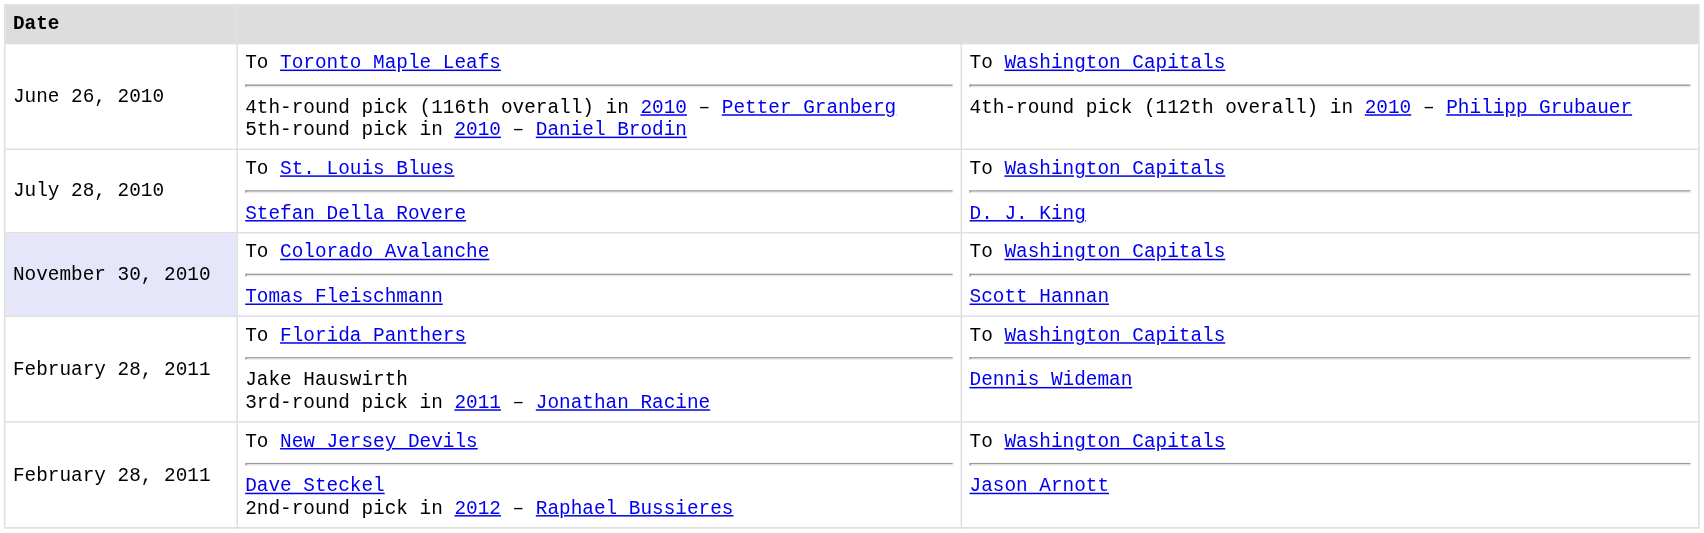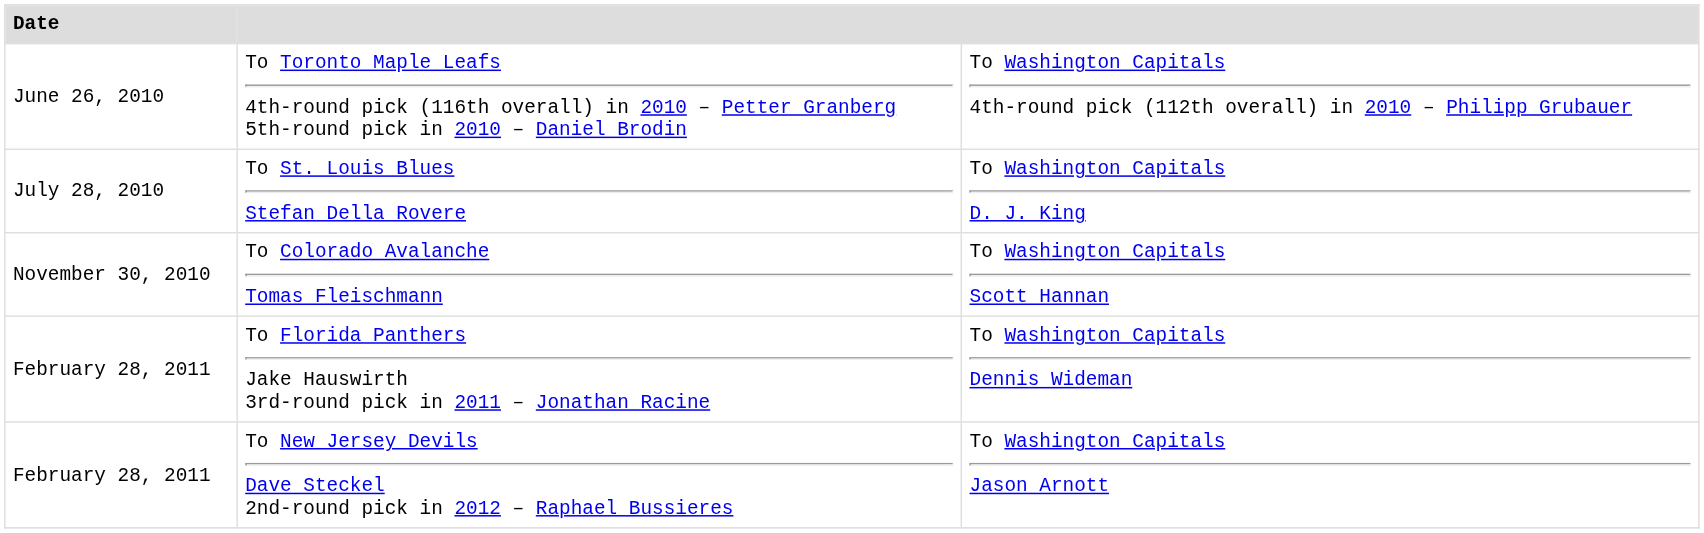(112, 274) lavender background -> (112, 274) no background
